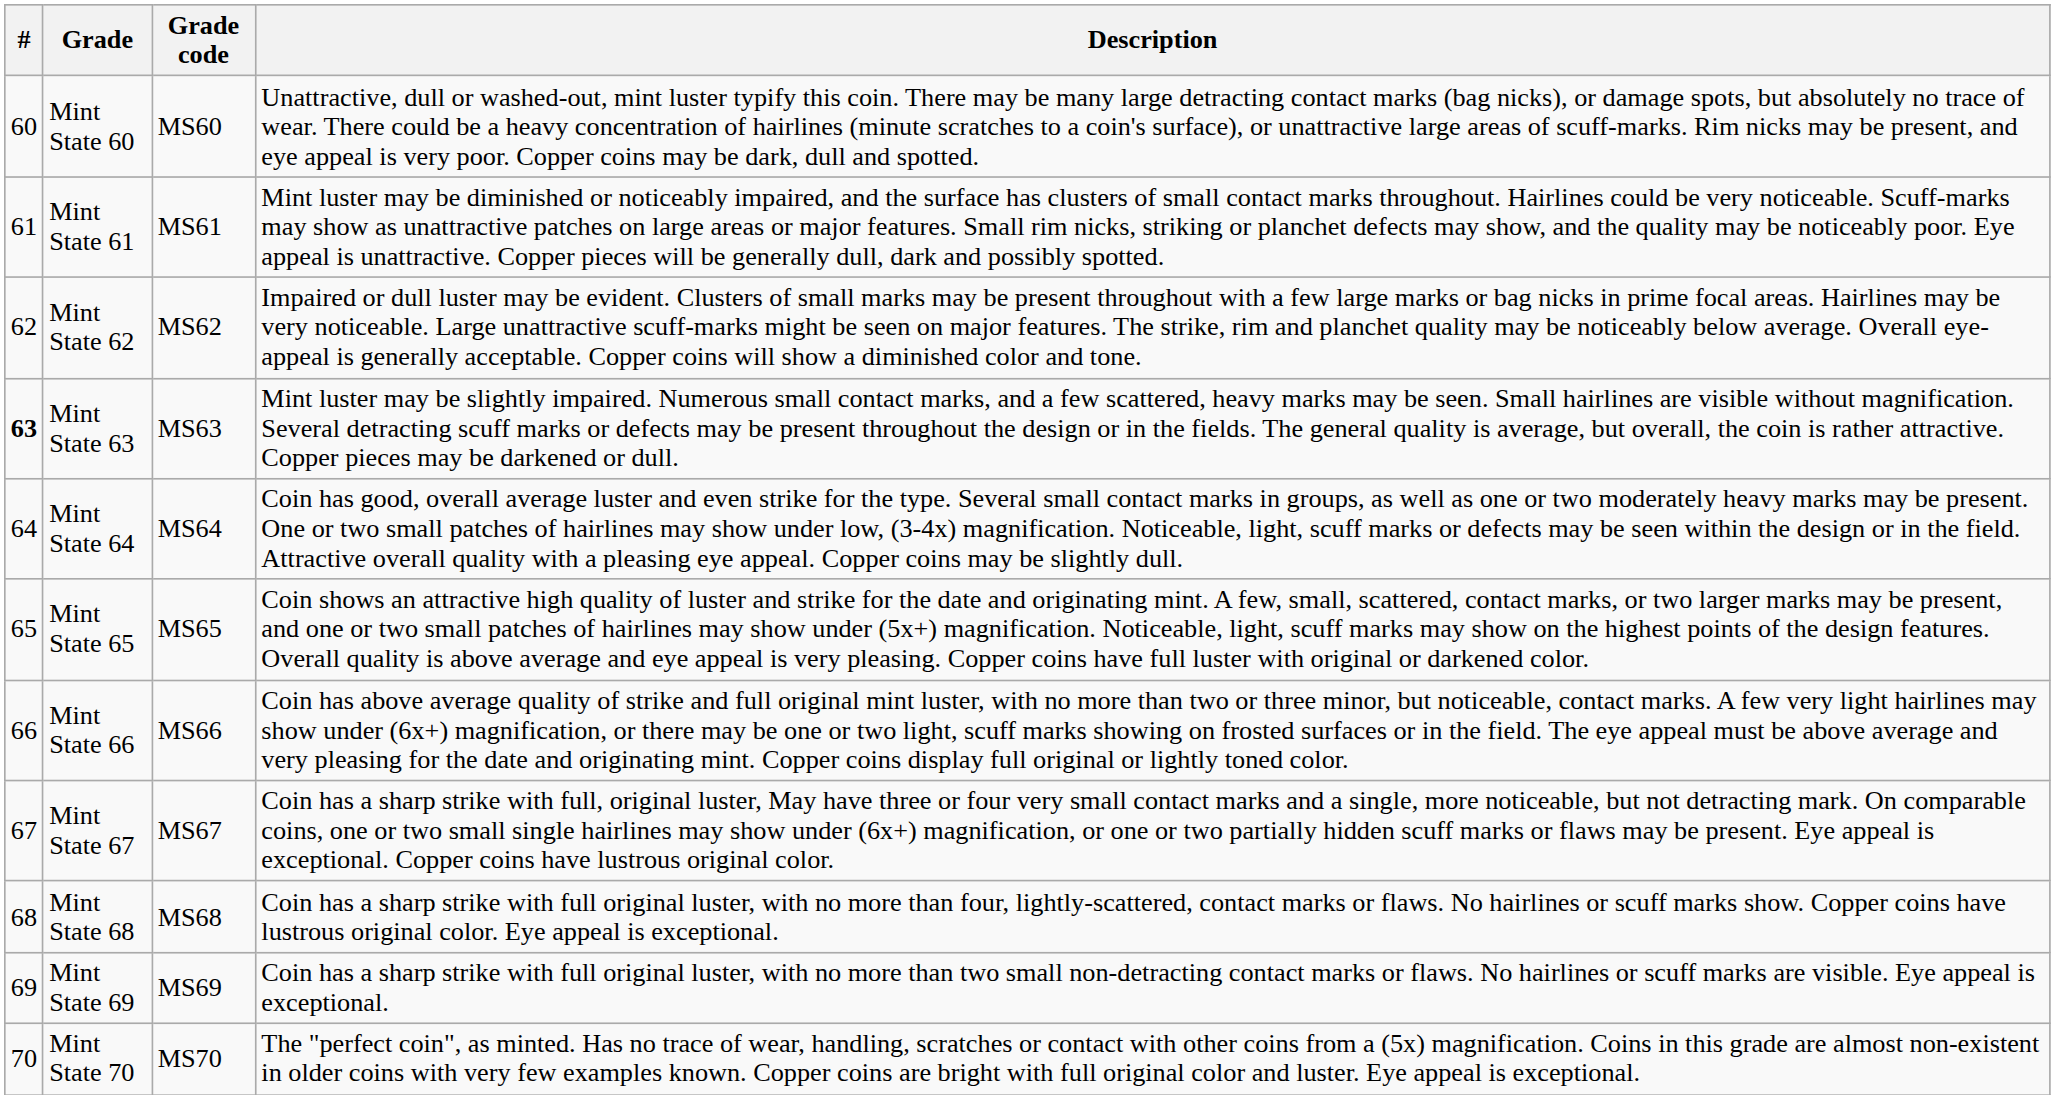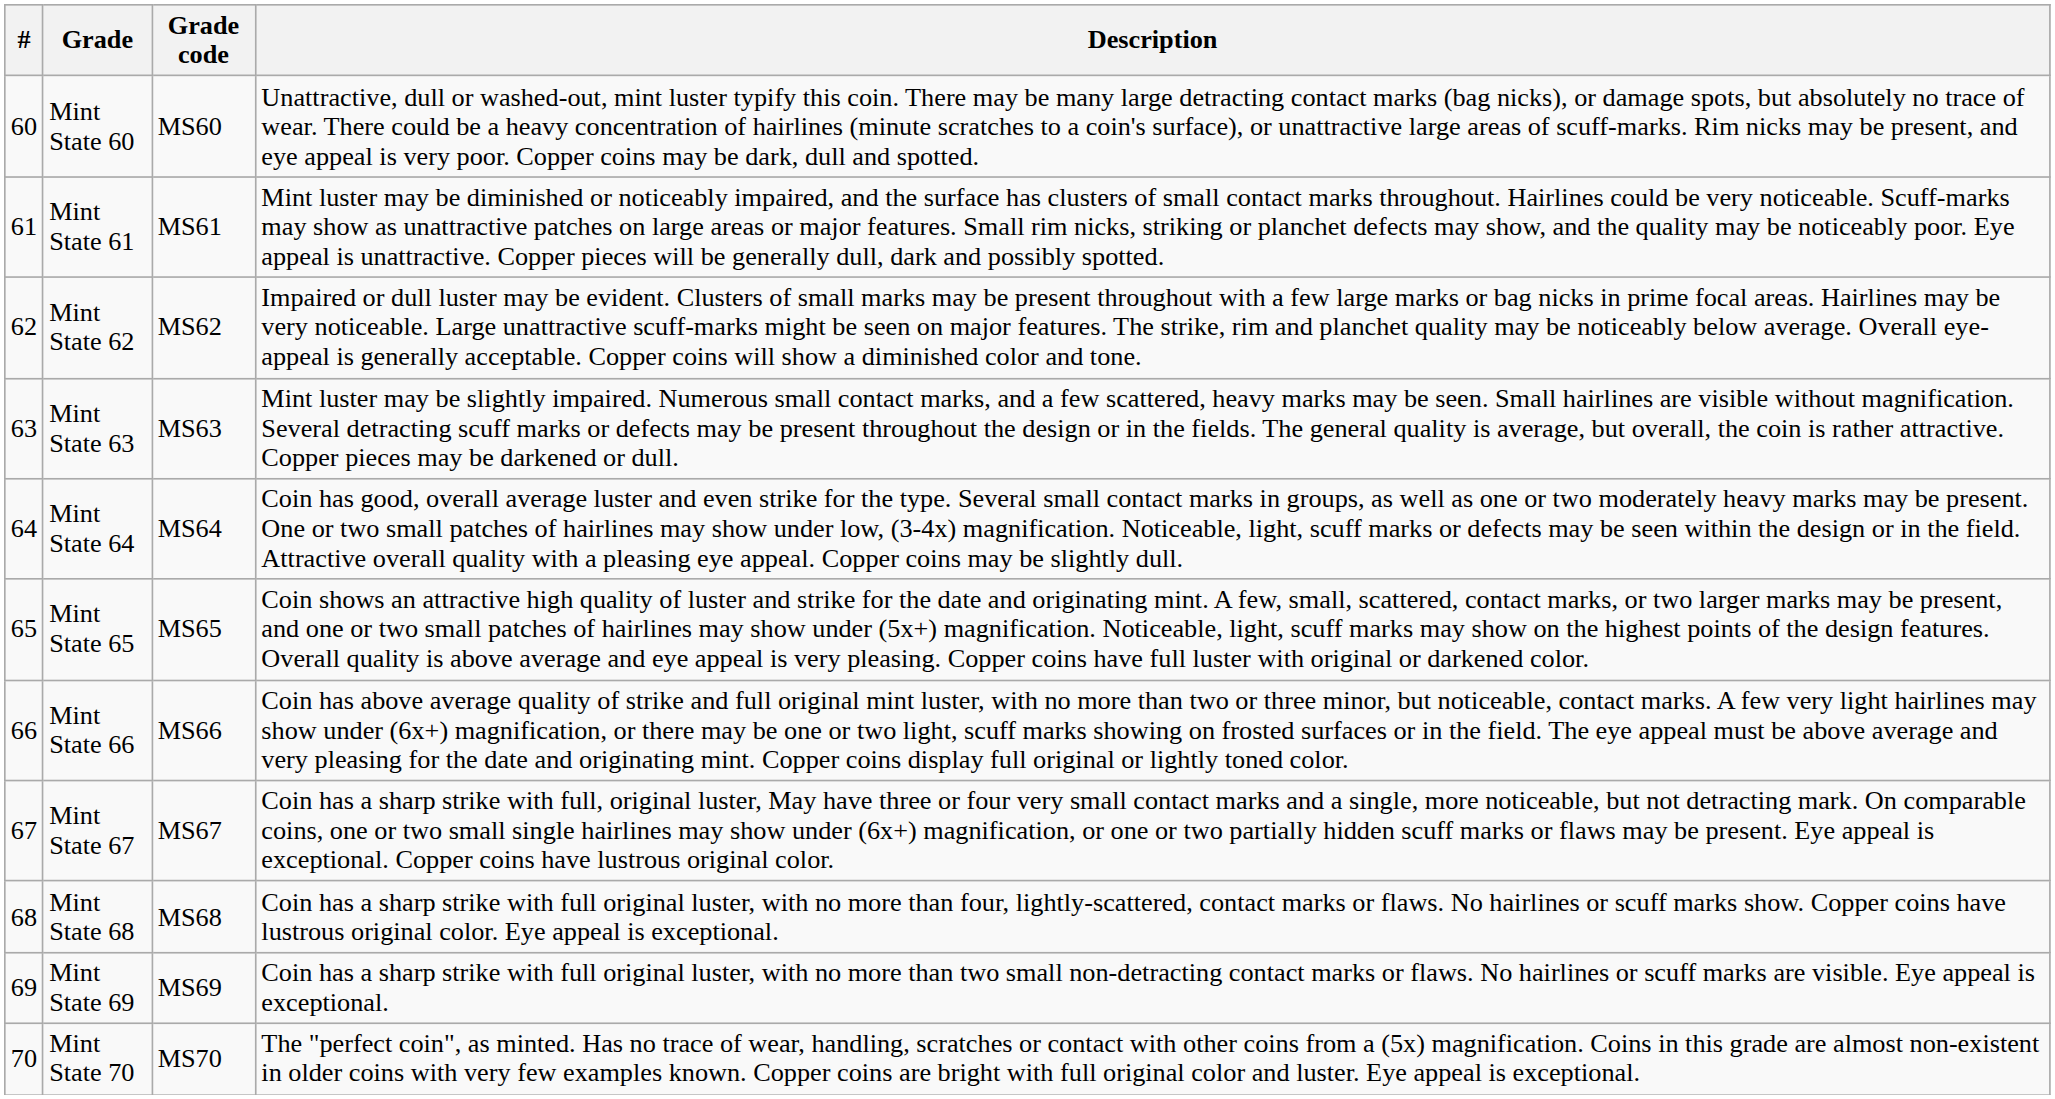(24, 427) bold -> (24, 427) normal
